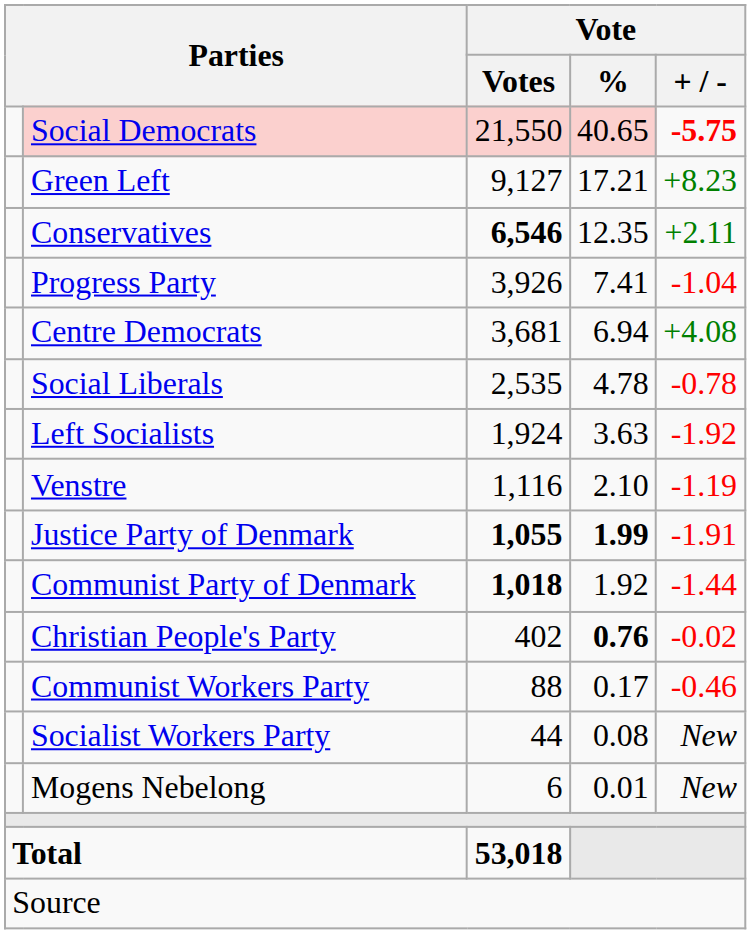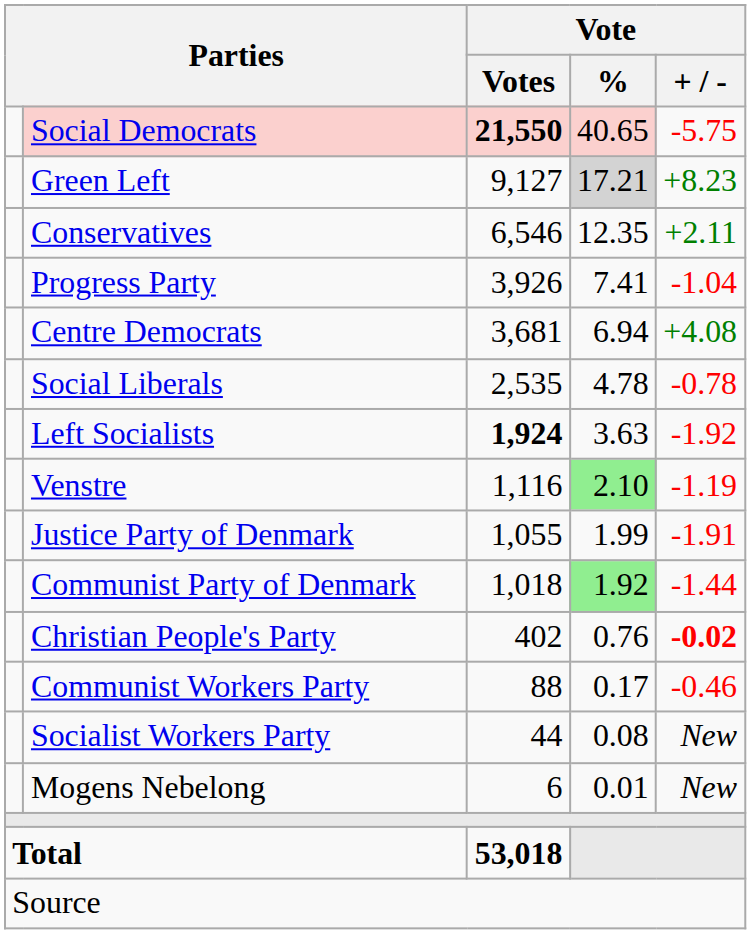(519, 130) normal -> (519, 130) bold
(704, 130) bold -> (704, 130) normal
(613, 181) no background -> (613, 181) lightgrey background
(526, 231) bold -> (526, 231) normal
(526, 433) normal -> (526, 433) bold
(621, 484) no background -> (621, 484) lightgreen background
(526, 534) bold -> (526, 534) normal
(621, 534) bold -> (621, 534) normal
(526, 585) bold -> (526, 585) normal
(621, 585) no background -> (621, 585) lightgreen background
(621, 635) bold -> (621, 635) normal
(704, 635) normal -> (704, 635) bold
